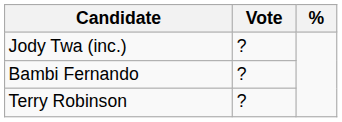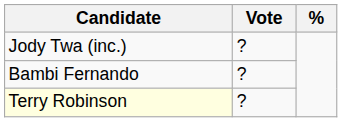(68, 102) no background -> (68, 102) lightyellow background
